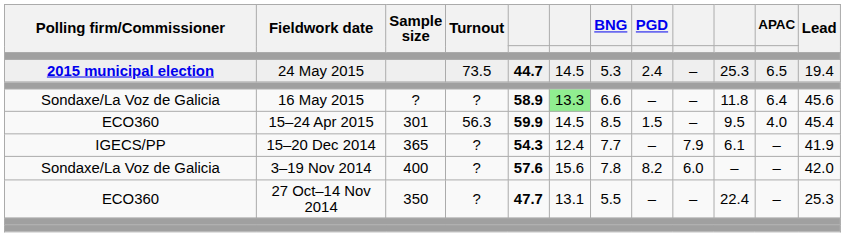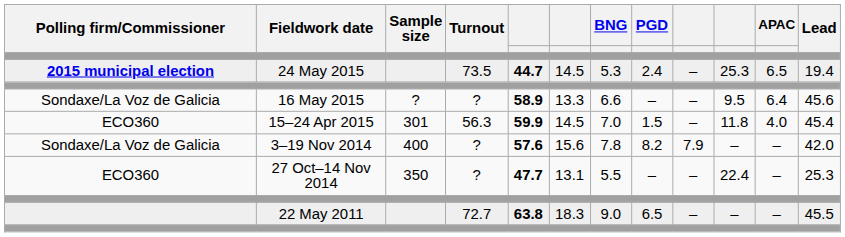(570, 100) lightgreen background -> (570, 100) no background
(734, 100) 11.8 -> (734, 100) 9.5
(611, 123) 8.5 -> (611, 123) 7.0
(734, 123) 9.5 -> (734, 123) 11.8
- row: (321, 145)
(693, 168) 6.0 -> (693, 145) 7.9
+ row: (321, 213)
